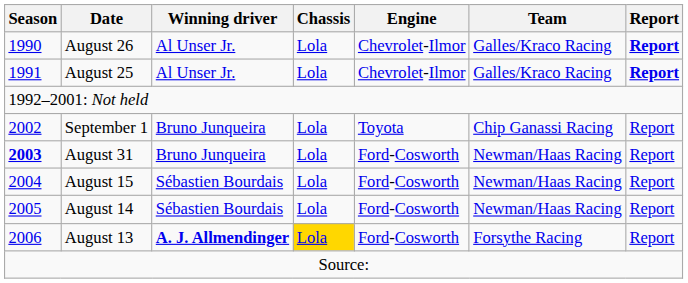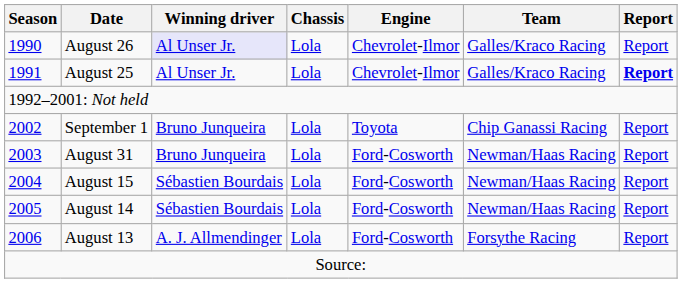(196, 45) no background -> (196, 45) lavender background
(654, 45) bold -> (646, 45) normal
(25, 154) bold -> (25, 154) normal
(222, 236) bold -> (219, 236) normal
(312, 236) gold background -> (306, 236) no background
